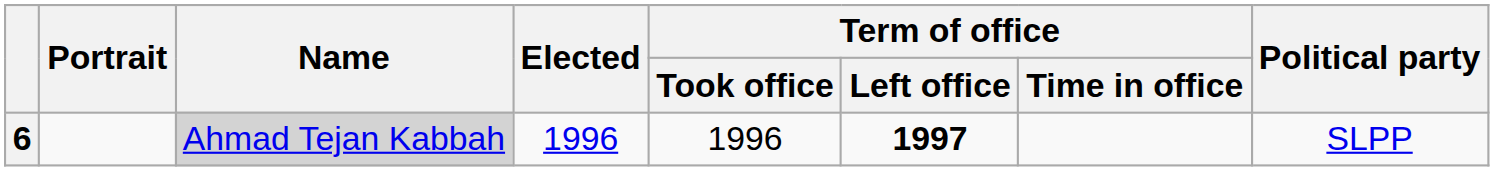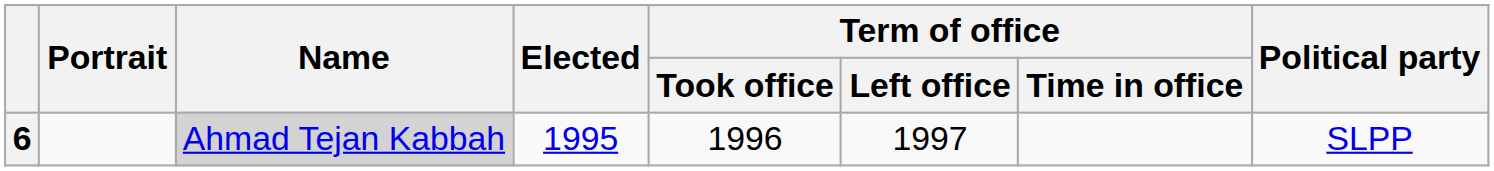(581, 138) 1996 -> (581, 138) 1995
(930, 138) bold -> (930, 138) normal
